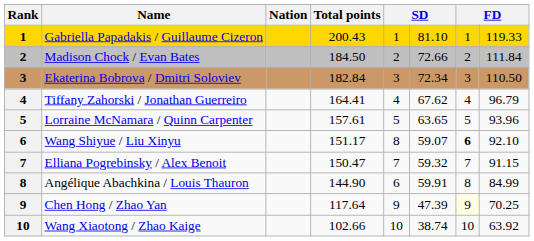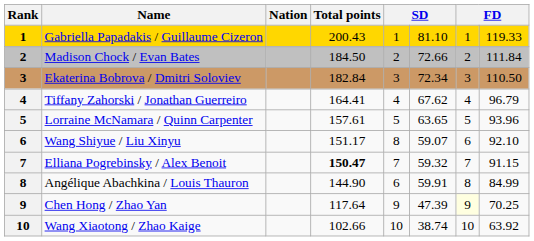(468, 141) bold -> (468, 141) normal
(347, 162) normal -> (347, 162) bold
